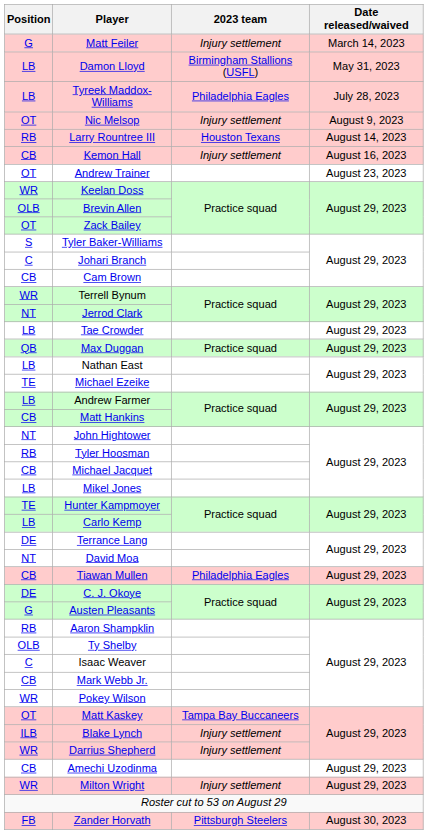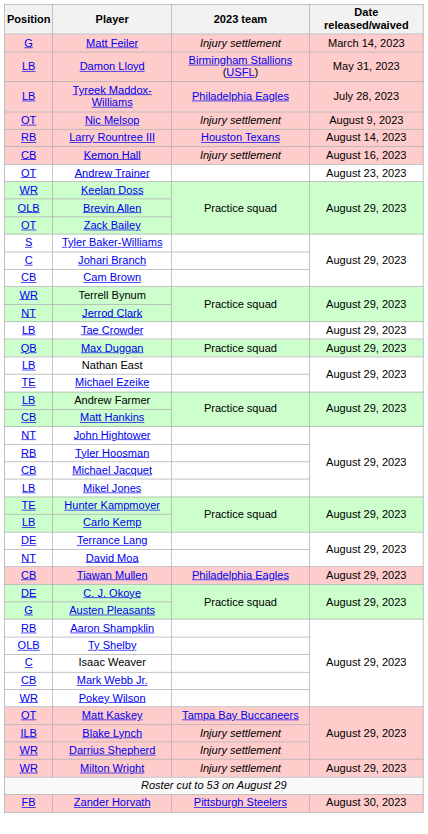- row: (112, 768)
